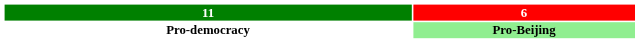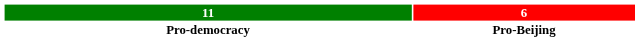(524, 30) lightgreen background -> (524, 30) no background
